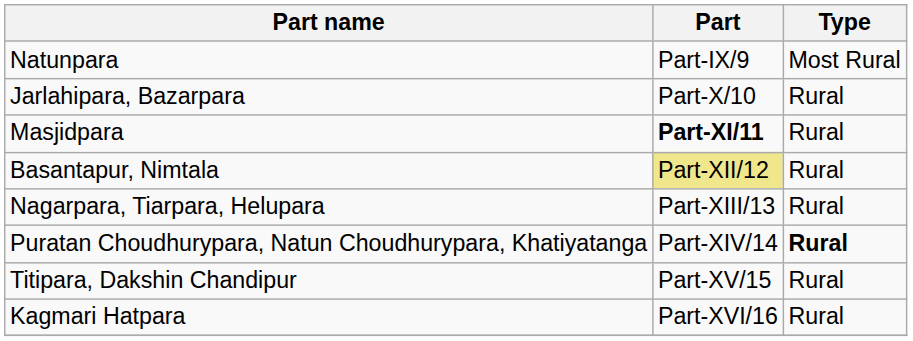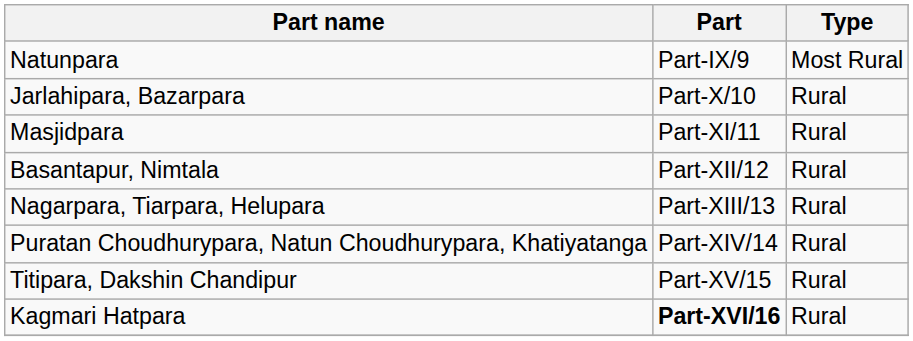(711, 133) bold -> (709, 133) normal
(713, 170) khaki background -> (713, 170) no background
(818, 243) bold -> (819, 243) normal
(718, 317) normal -> (719, 317) bold
